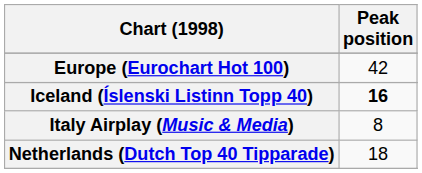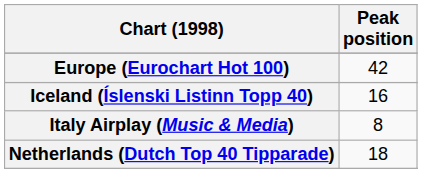(378, 96) bold -> (378, 96) normal
